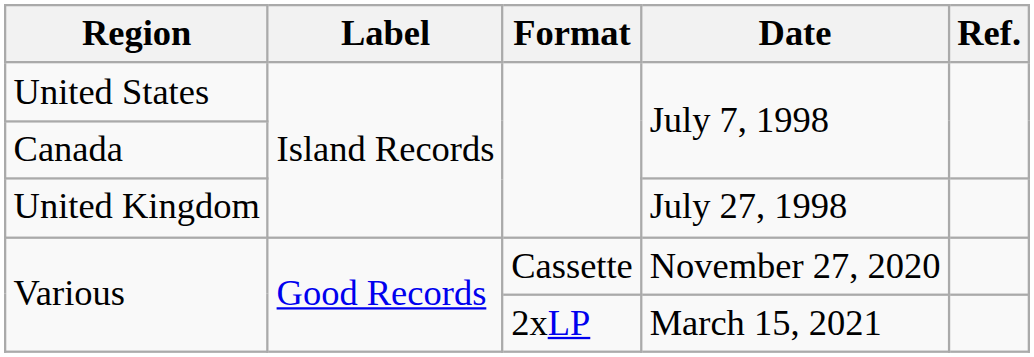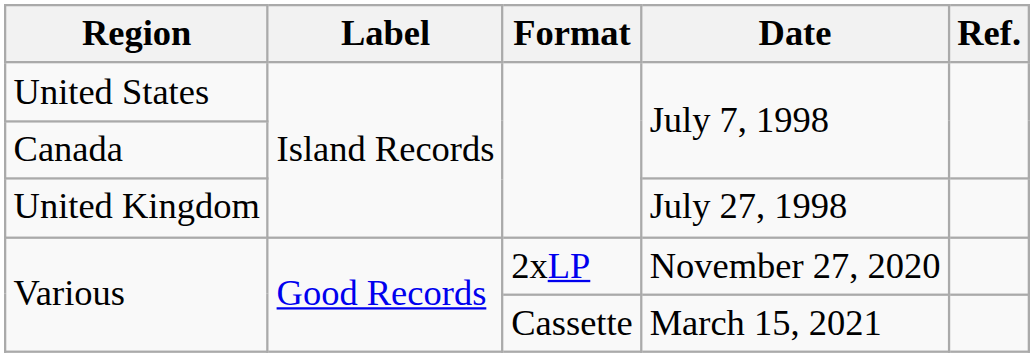(572, 264) Cassette -> (551, 264) 2xLP
(551, 322) 2xLP -> (572, 322) Cassette
